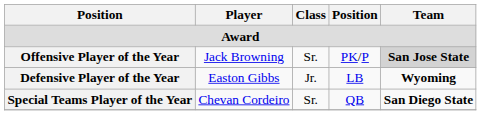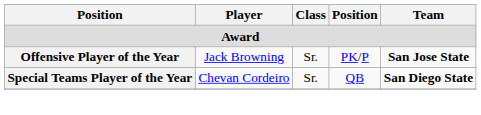(428, 57) lightgrey background -> (428, 57) no background
- row: (100, 78)
